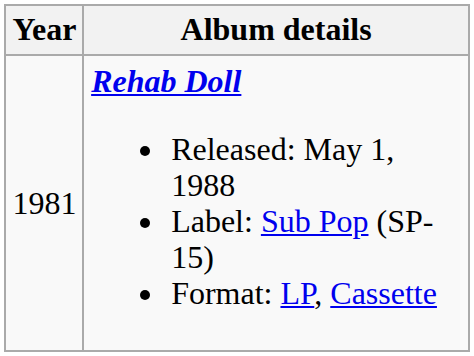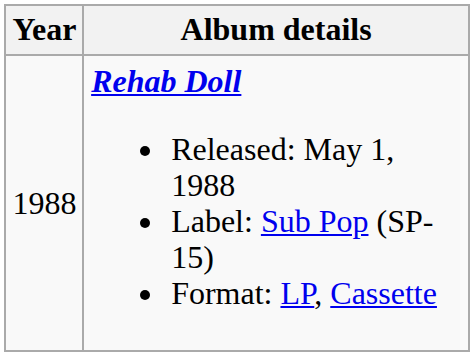(44, 202) 1981 -> (44, 202) 1988
